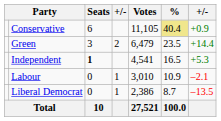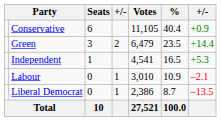(172, 28) khaki background -> (172, 28) no background
(90, 60) bold -> (90, 60) normal
